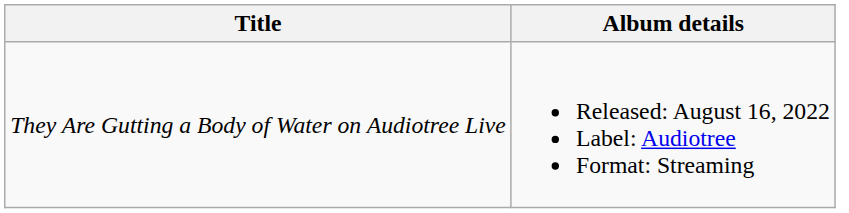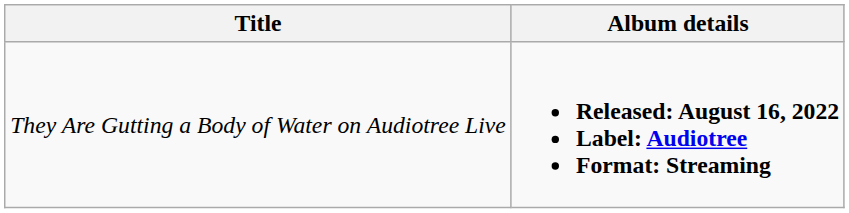(673, 138) normal -> (678, 138) bold
